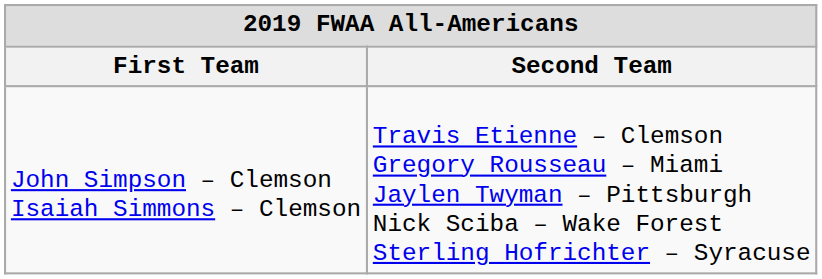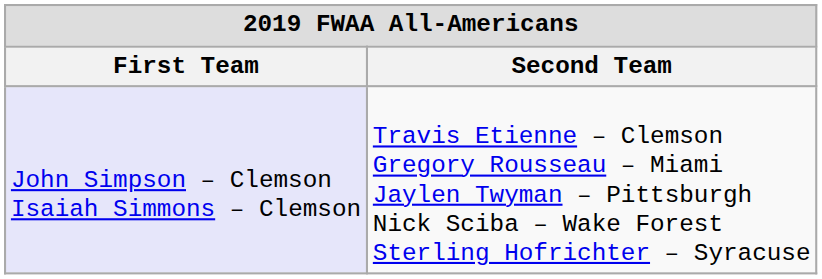(186, 194) no background -> (186, 194) lavender background
